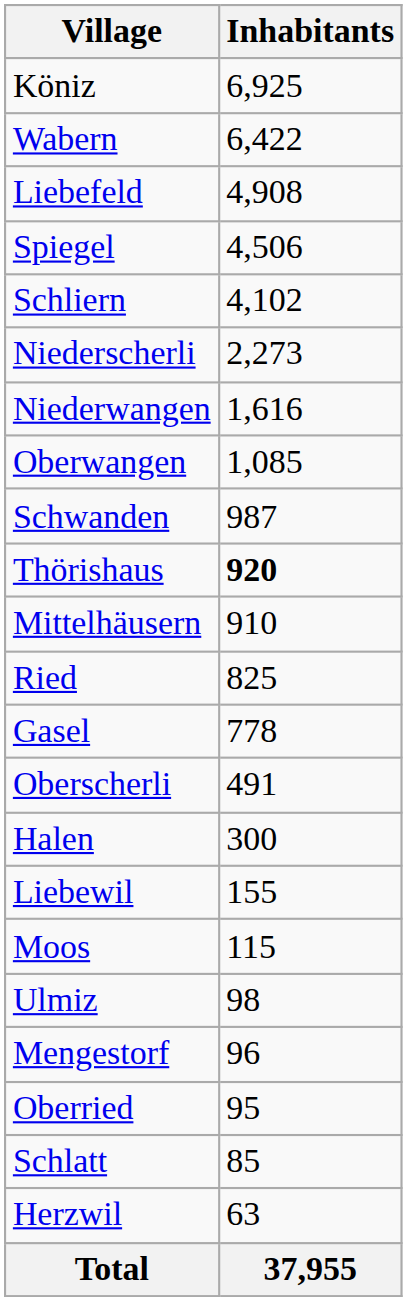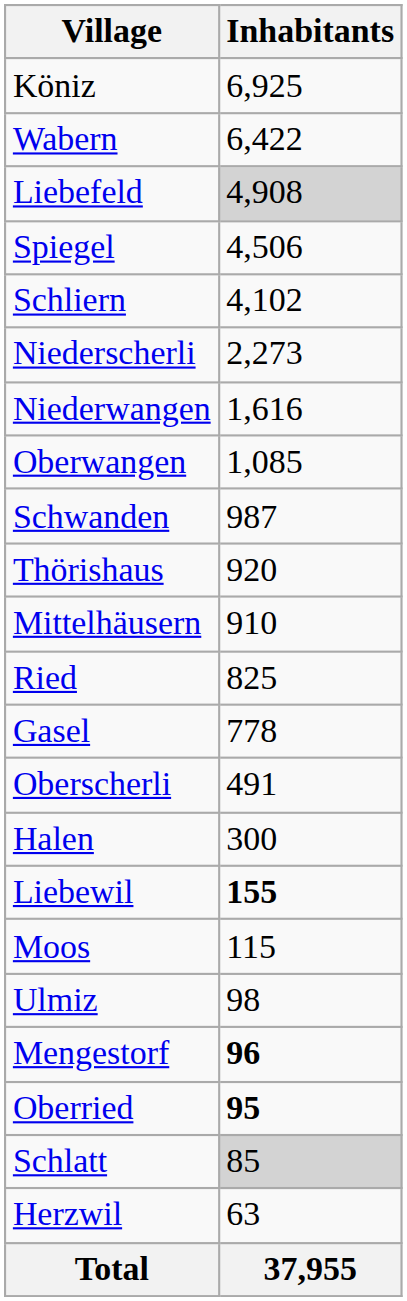(264, 192) no background -> (264, 192) lightgrey background
(252, 569) bold -> (252, 569) normal
(252, 892) normal -> (252, 892) bold
(243, 1053) normal -> (243, 1053) bold
(243, 1107) normal -> (243, 1107) bold
(243, 1161) no background -> (243, 1161) lightgrey background
